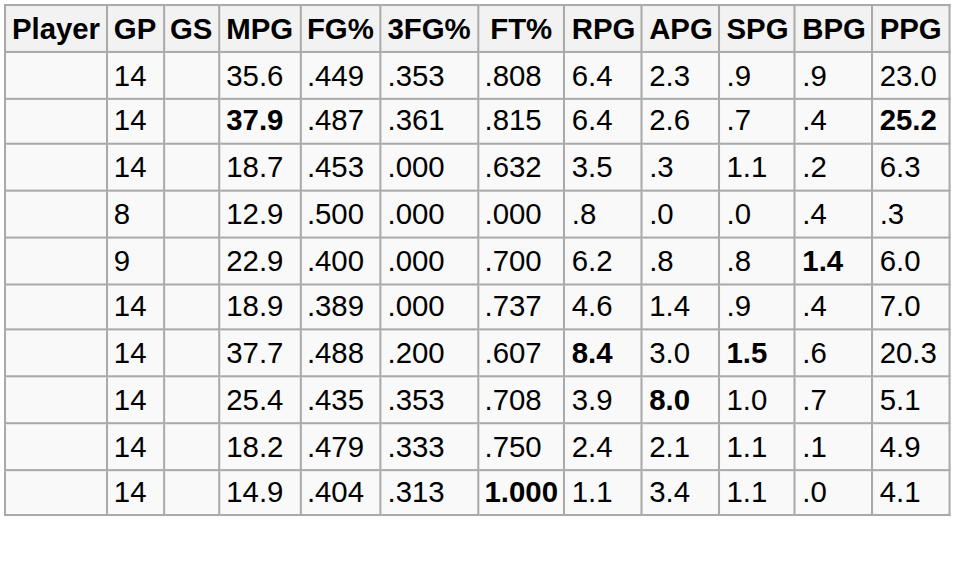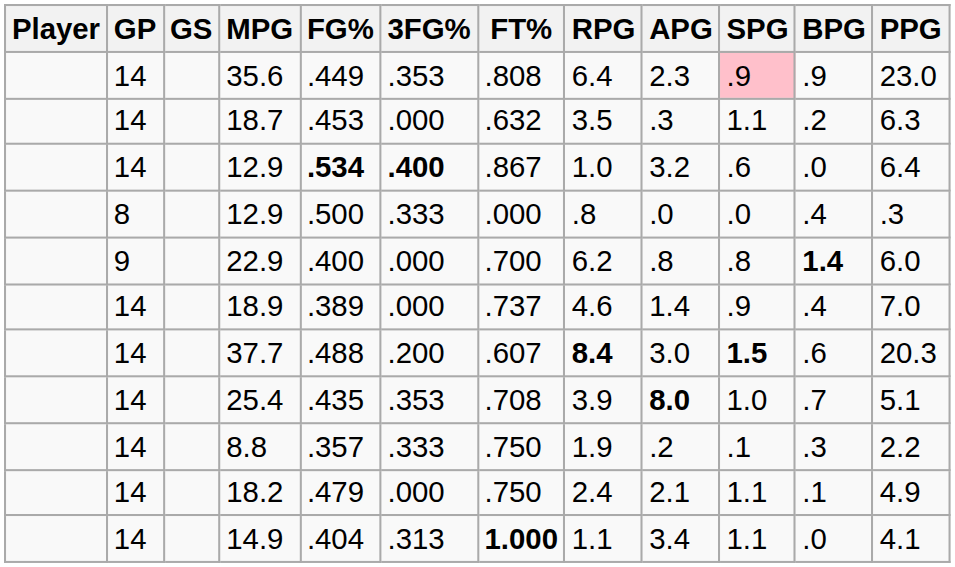(739, 75) no background -> (739, 75) pink background
- row: (130, 121)
+ row: (130, 168)
(416, 214) .000 -> (416, 214) .333
+ row: (130, 446)
(416, 446) .333 -> (416, 493) .000
